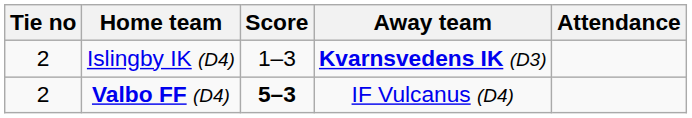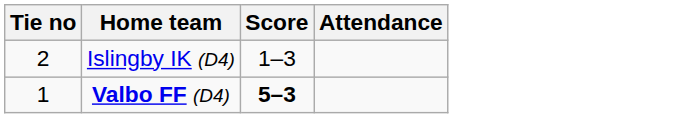- column: (433, 22)
(43, 94) 2 -> (43, 94) 1
